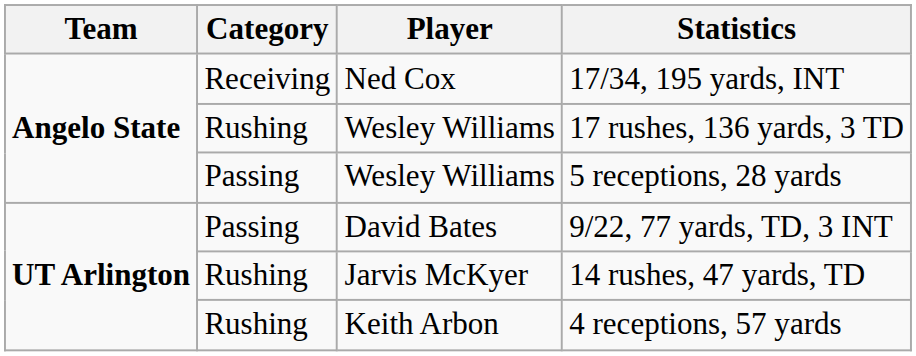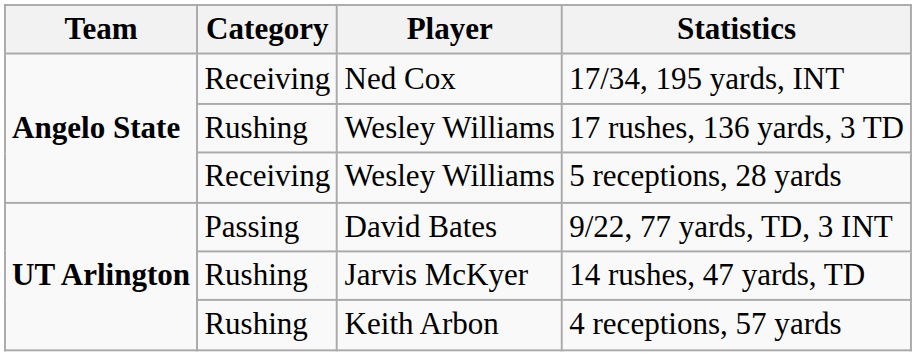(252, 176) Passing -> (267, 176) Receiving
